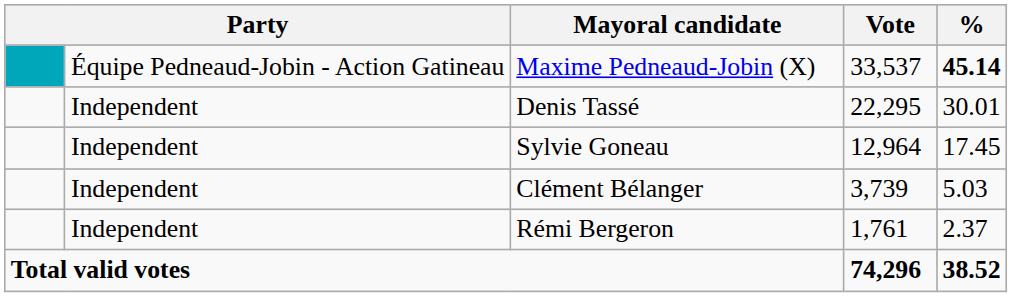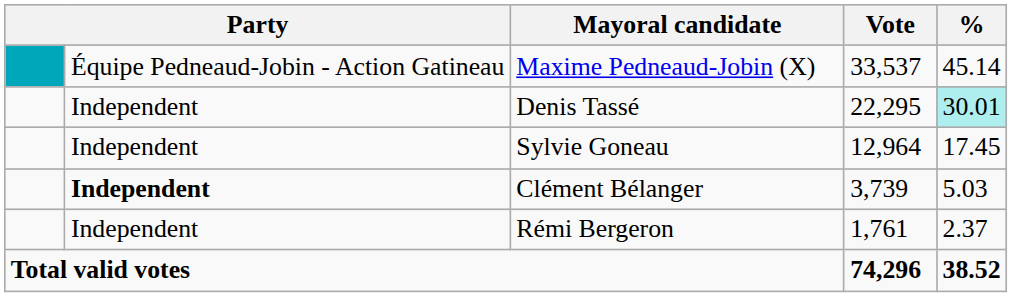(972, 65) bold -> (972, 65) normal
(972, 106) no background -> (972, 106) paleturquoise background
(135, 188) normal -> (140, 188) bold
